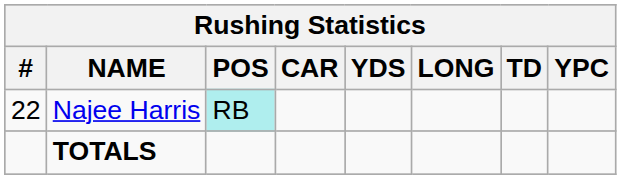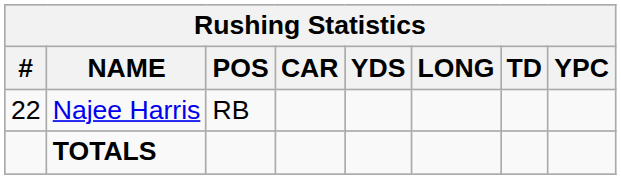(231, 109) paleturquoise background -> (231, 109) no background
